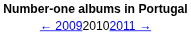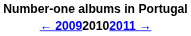(96, 25) normal -> (95, 25) bold
